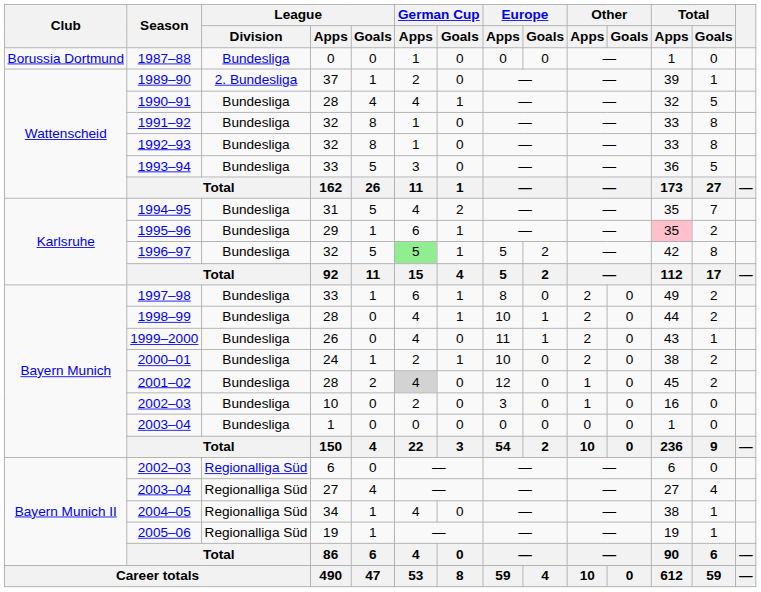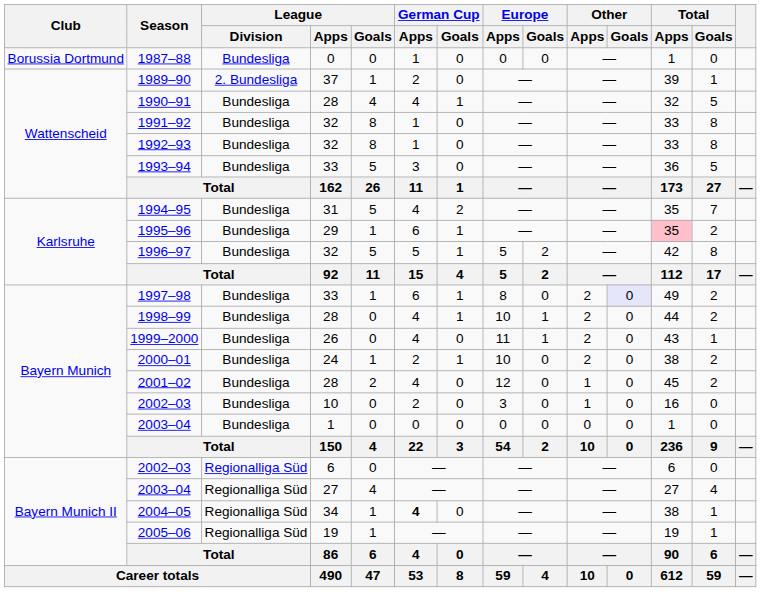(416, 252) lightgreen background -> (416, 252) no background
(629, 295) no background -> (629, 295) lavender background
(416, 381) lightgrey background -> (416, 381) no background
(416, 511) normal -> (416, 511) bold
